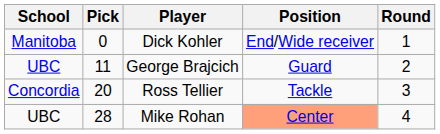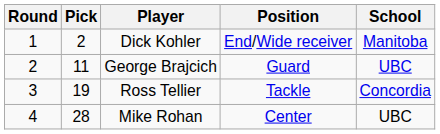columns swapped: (406, 16) <-> (44, 16)
(103, 41) 0 -> (81, 41) 2
(103, 91) 20 -> (81, 91) 19
(310, 116) lightsalmon background -> (288, 116) no background
